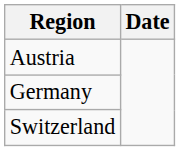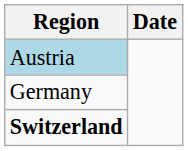(42, 57) no background -> (42, 57) lightblue background
(63, 127) normal -> (66, 127) bold
